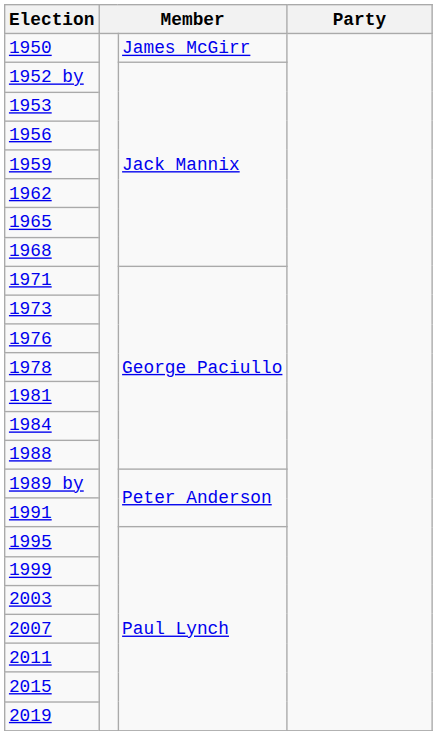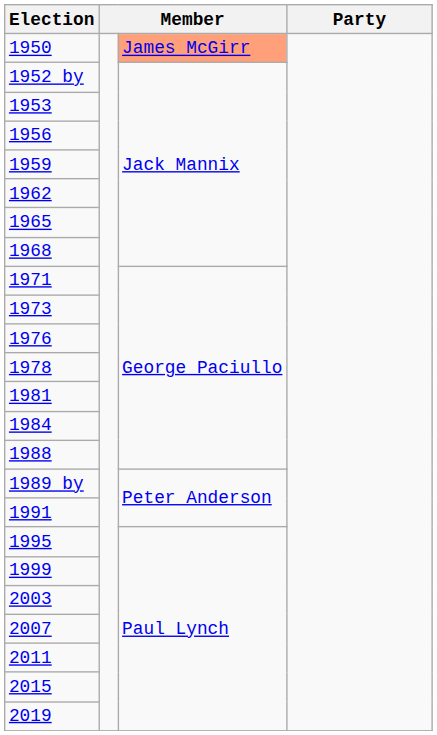(186, 48) no background -> (186, 48) lightsalmon background
